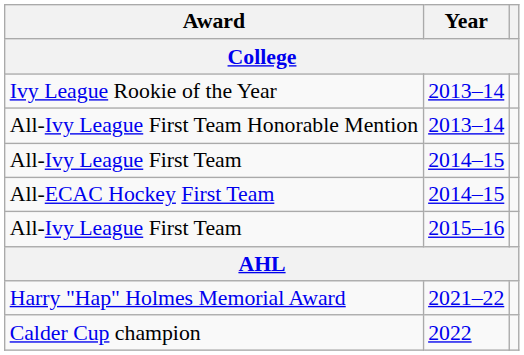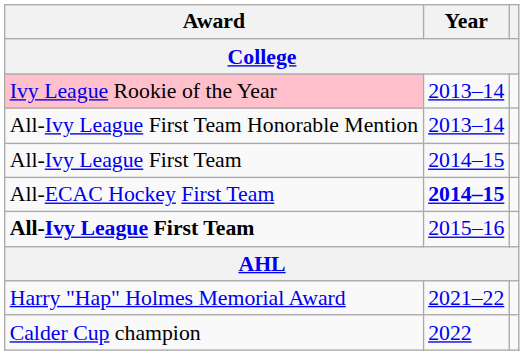(143, 90) no background -> (143, 90) pink background
(466, 194) normal -> (466, 194) bold
(126, 228) normal -> (132, 228) bold
